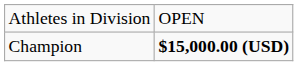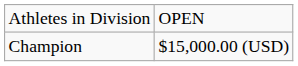(224, 46) bold -> (224, 46) normal
